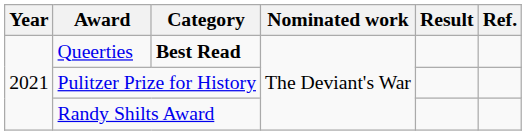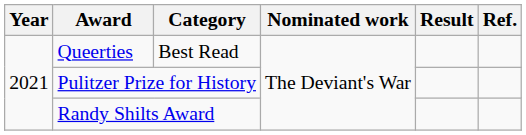(198, 51) bold -> (199, 51) normal
